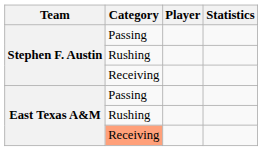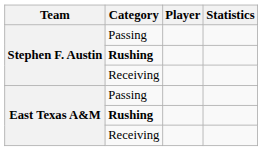(129, 55) normal -> (131, 55) bold
(129, 115) normal -> (131, 115) bold
(134, 135) lightsalmon background -> (134, 135) no background
